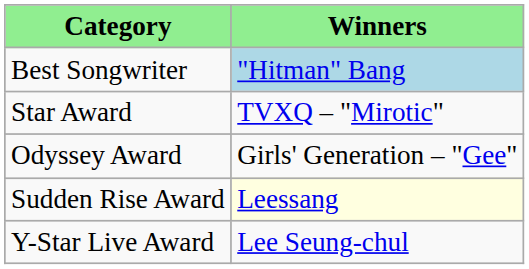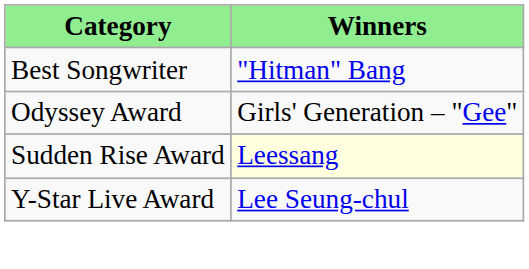(321, 69) lightblue background -> (321, 69) no background
- row: (71, 112)
